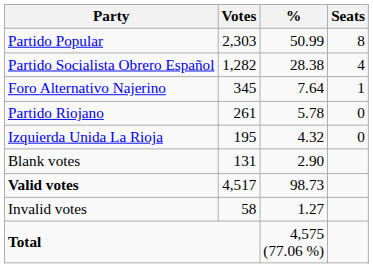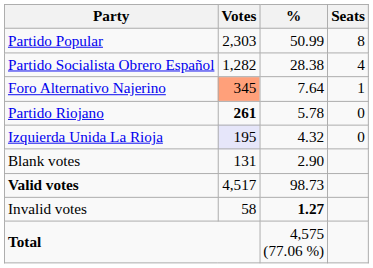(245, 88) no background -> (245, 88) lightsalmon background
(245, 112) normal -> (245, 112) bold
(245, 137) no background -> (245, 137) lavender background
(311, 209) normal -> (311, 209) bold
